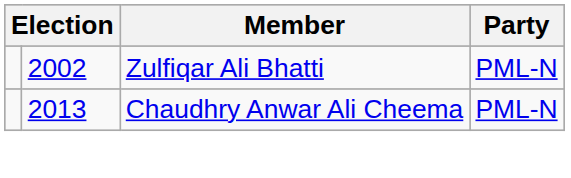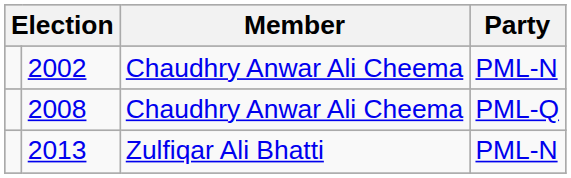(225, 67) Zulfiqar Ali Bhatti -> (295, 67) Chaudhry Anwar Ali Cheema
+ row: (57, 109)
(295, 109) Chaudhry Anwar Ali Cheema -> (225, 151) Zulfiqar Ali Bhatti
